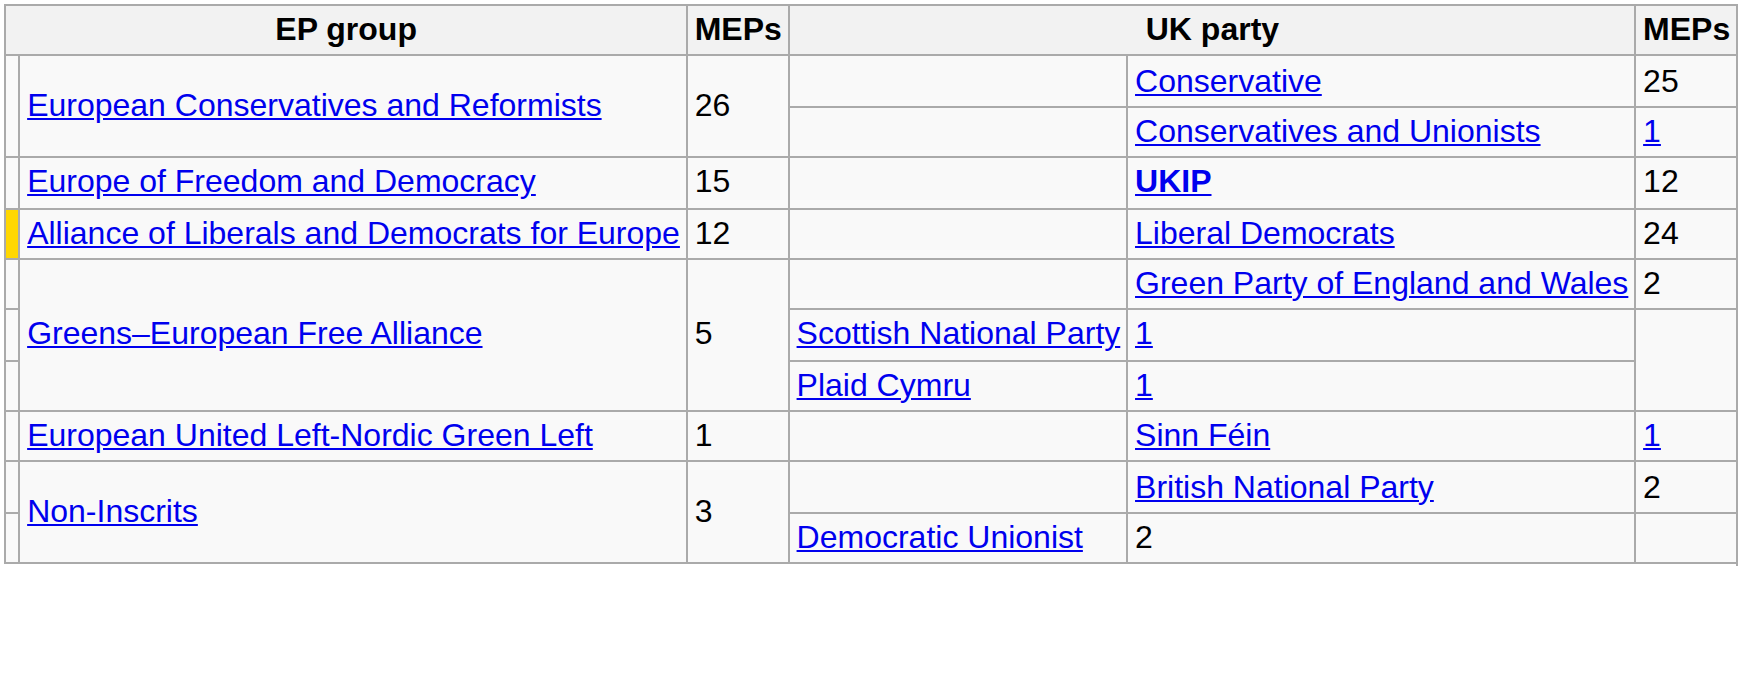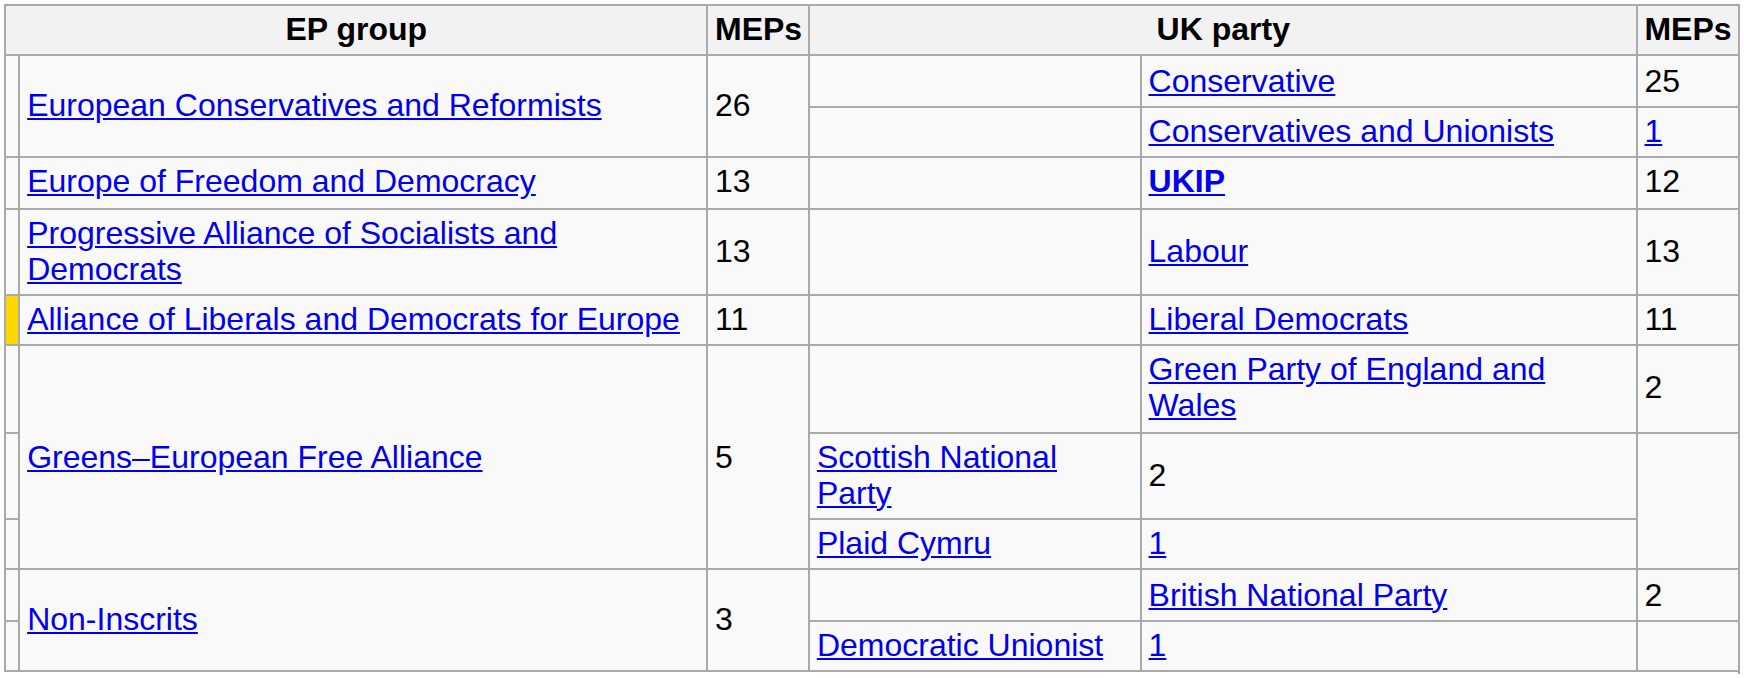(712, 182) 15 -> (733, 182) 13
+ row: (292, 250)
(712, 232) 12 -> (732, 319) 11
(1661, 232) 24 -> (1661, 319) 11
(1144, 334) 1 -> (1157, 475) 2
- row: (310, 435)
(1144, 537) 2 -> (1157, 645) 1
